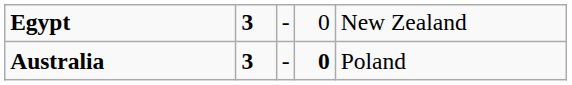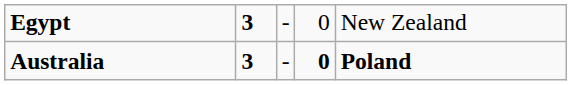(373, 60) normal -> (376, 60) bold
